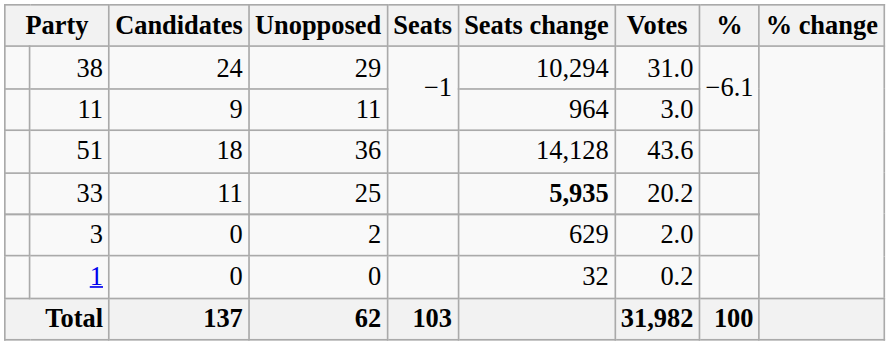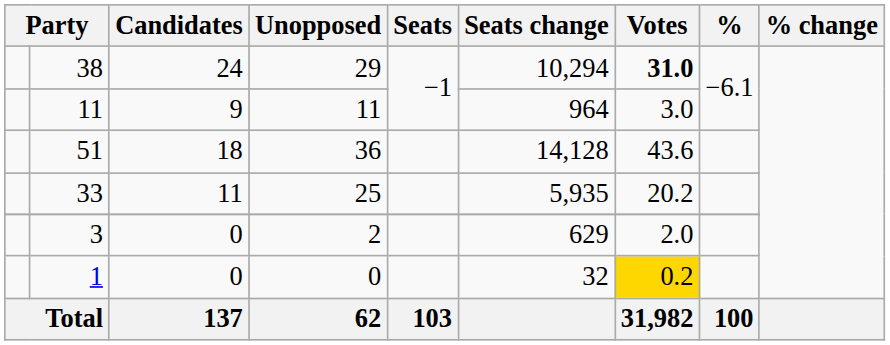(670, 67) normal -> (670, 67) bold
(579, 192) bold -> (579, 192) normal
(677, 276) no background -> (677, 276) gold background
